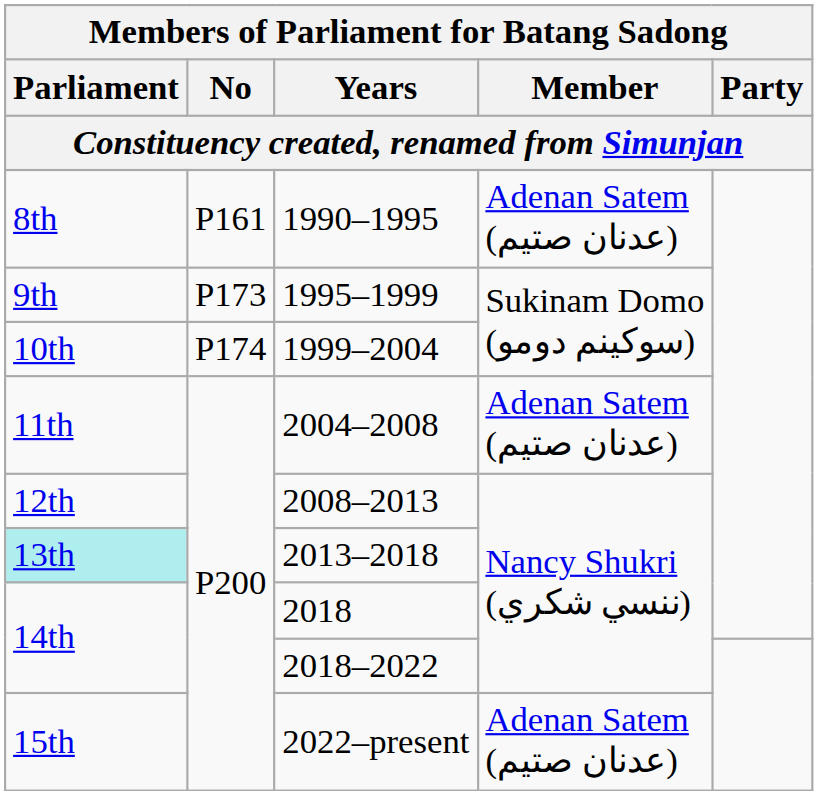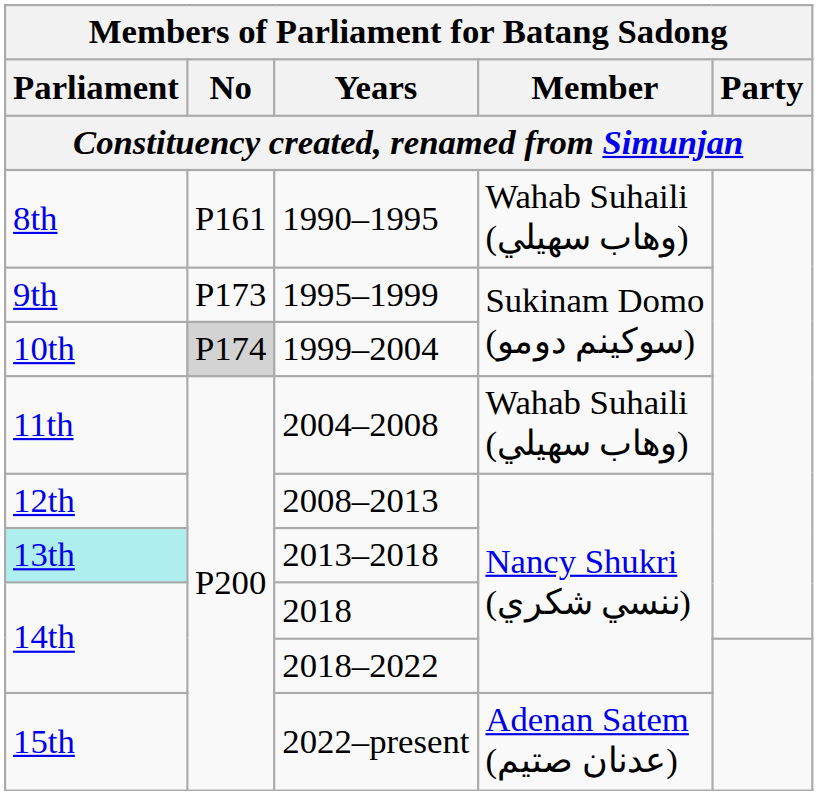(587, 217) Adenan Satem (عدنان صتيم) -> (587, 217) Wahab Suhaili (وهاب سهيلي)
(231, 348) no background -> (231, 348) lightgrey background
(587, 424) Adenan Satem (عدنان صتيم) -> (587, 424) Wahab Suhaili (وهاب سهيلي)
